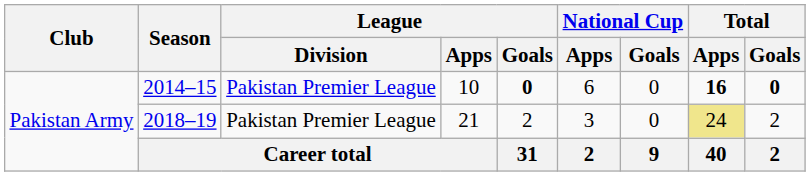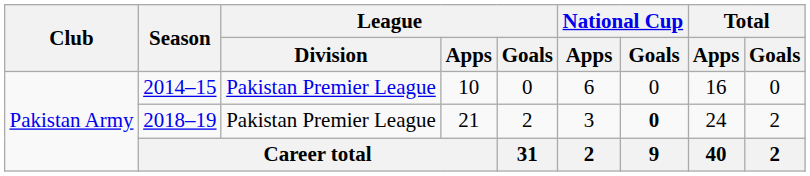(527, 87) bold -> (527, 87) normal
(716, 87) bold -> (716, 87) normal
(775, 87) bold -> (775, 87) normal
(654, 120) normal -> (654, 120) bold
(716, 120) khaki background -> (716, 120) no background
